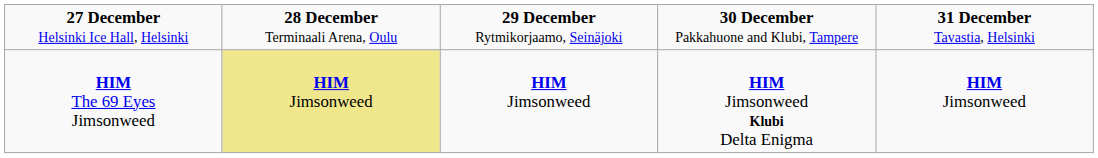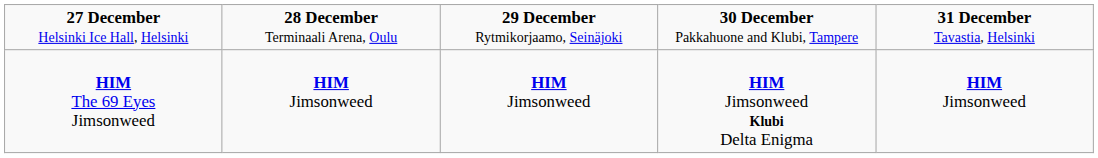(331, 91) khaki background -> (331, 91) no background
